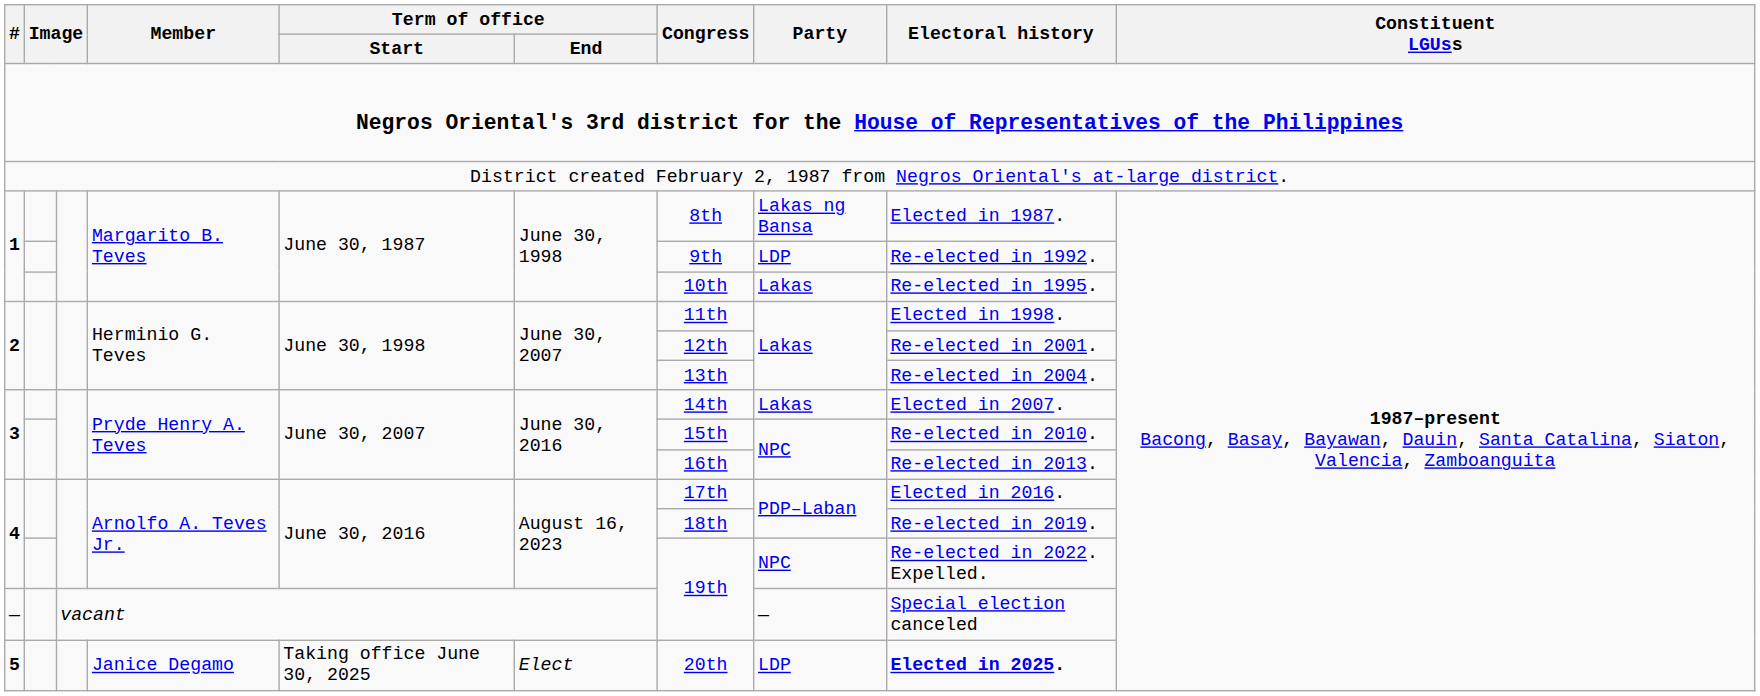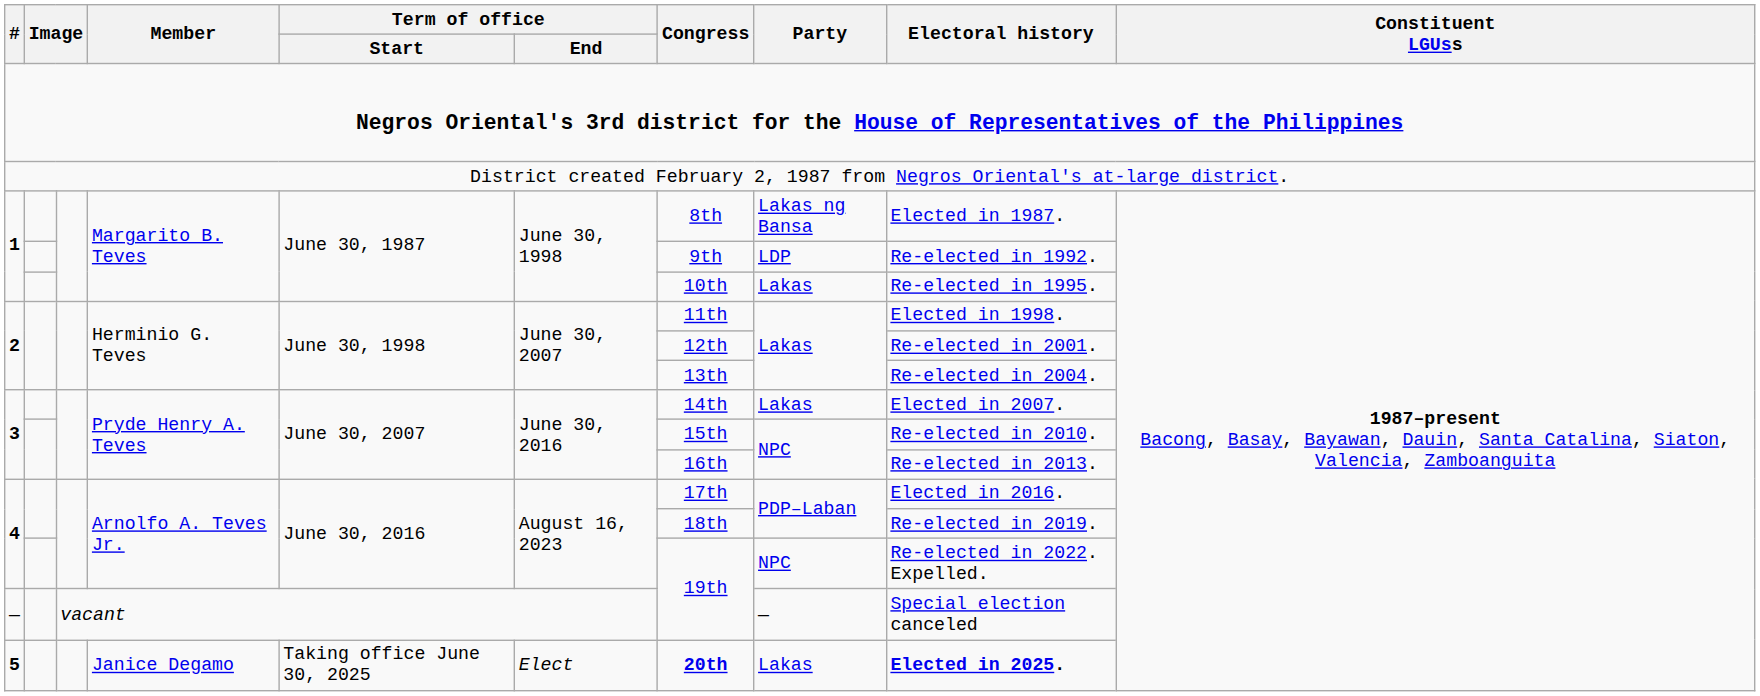(706, 665) normal -> (706, 665) bold
(774, 665) LDP -> (785, 665) Lakas
